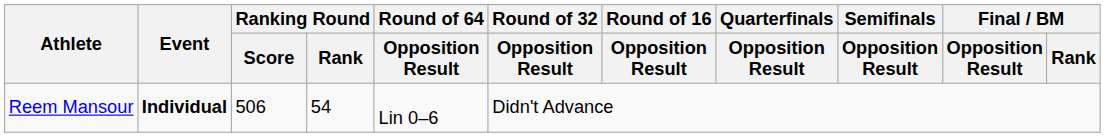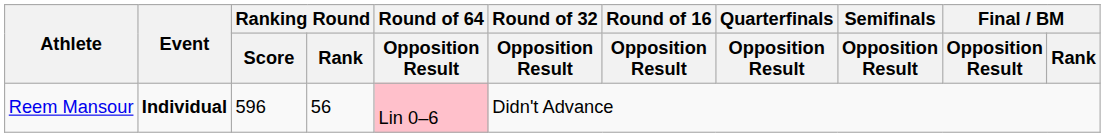(251, 107) 506 -> (251, 107) 596
(321, 107) 54 -> (321, 107) 56
(409, 117) no background -> (409, 117) pink background
